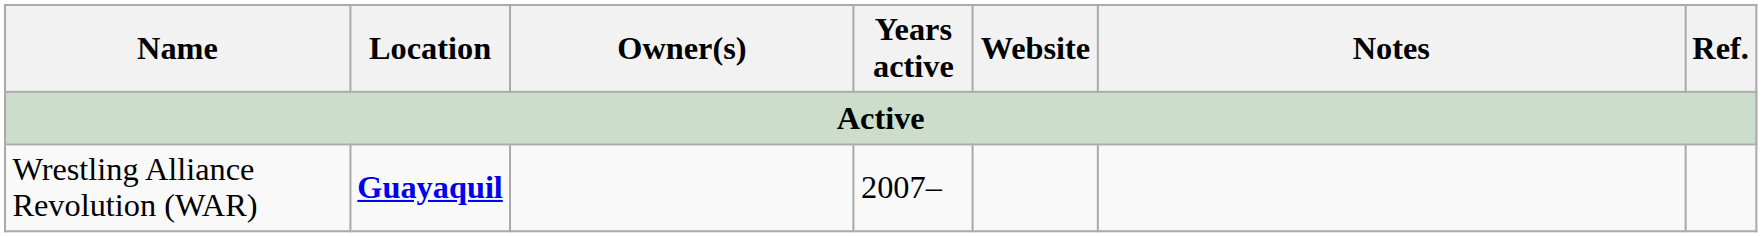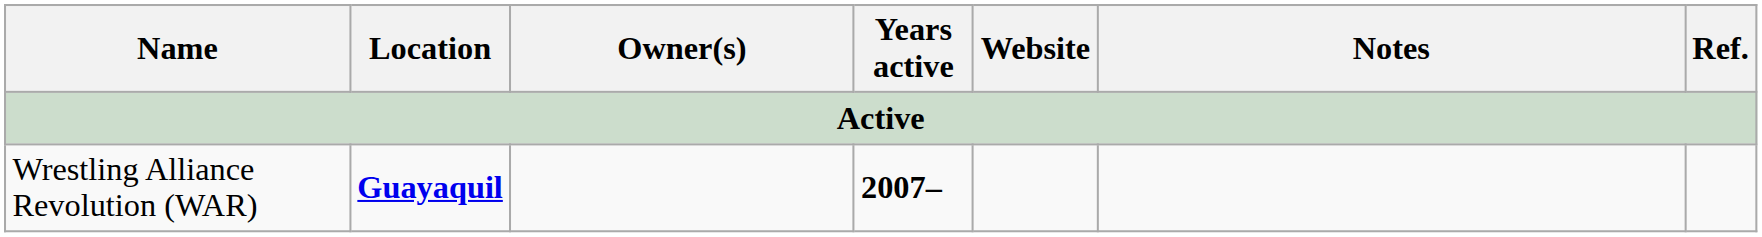(901, 187) normal -> (901, 187) bold
